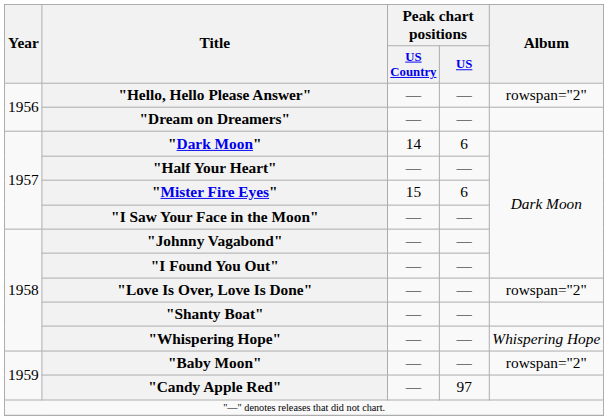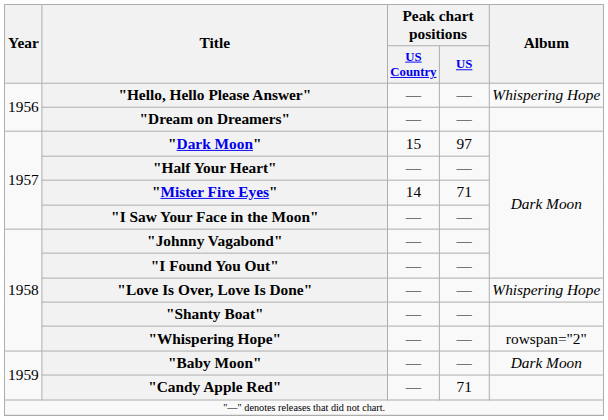(546, 95) rowspan="2" -> (546, 95) Whispering Hope
(413, 143) 14 -> (413, 143) 15
(464, 143) 6 -> (464, 143) 97
(413, 192) 15 -> (413, 192) 14
(464, 192) 6 -> (464, 192) 71
(546, 289) rowspan="2" -> (546, 289) Whispering Hope
(546, 338) Whispering Hope -> (546, 338) rowspan="2"
(546, 363) rowspan="2" -> (546, 363) Dark Moon
(464, 387) 97 -> (464, 387) 71
